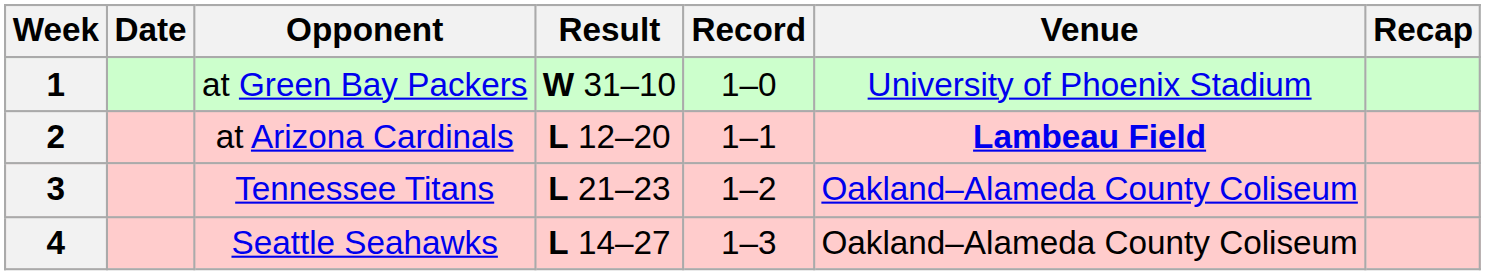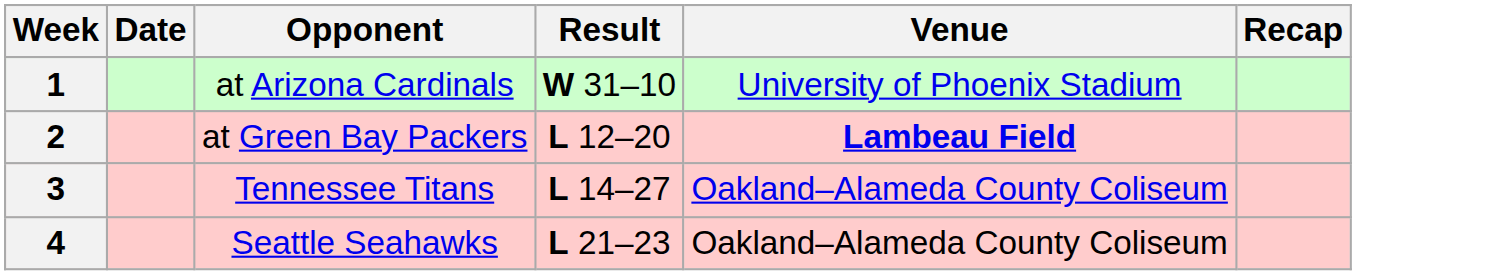- column: (749, 30)
(365, 83) at Green Bay Packers -> (365, 83) at Arizona Cardinals
(365, 136) at Arizona Cardinals -> (365, 136) at Green Bay Packers
(609, 189) L 21–23 -> (609, 189) L 14–27
(609, 242) L 14–27 -> (609, 242) L 21–23
